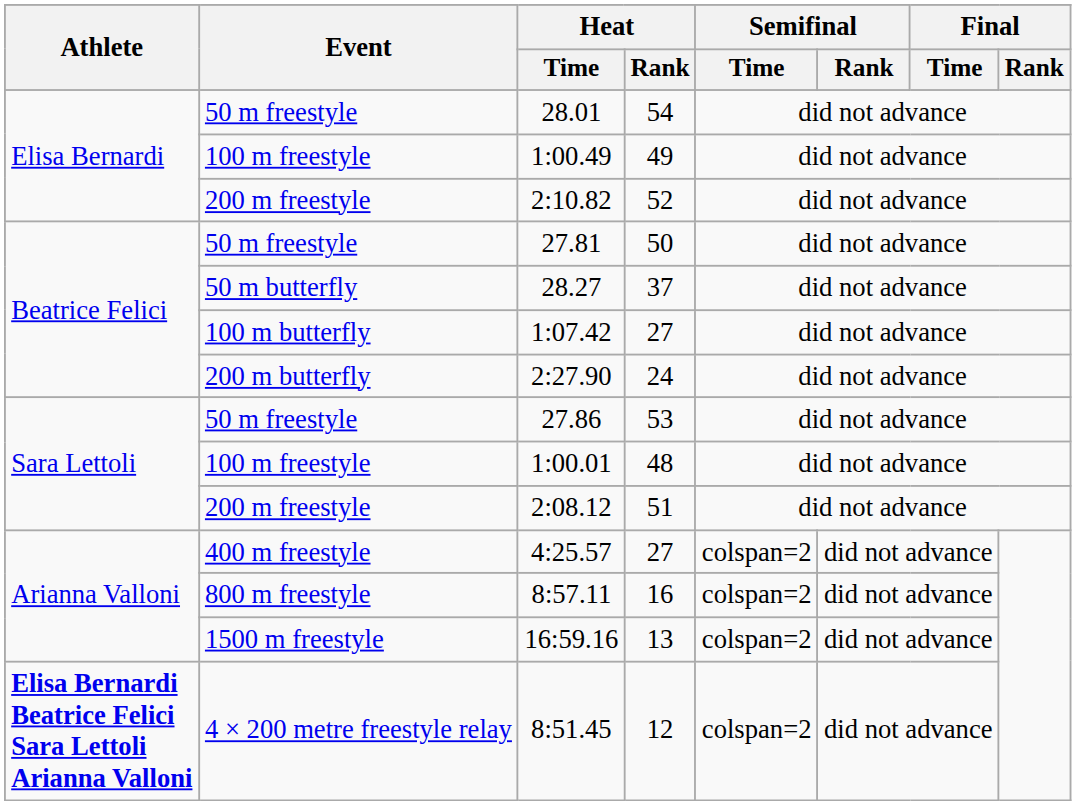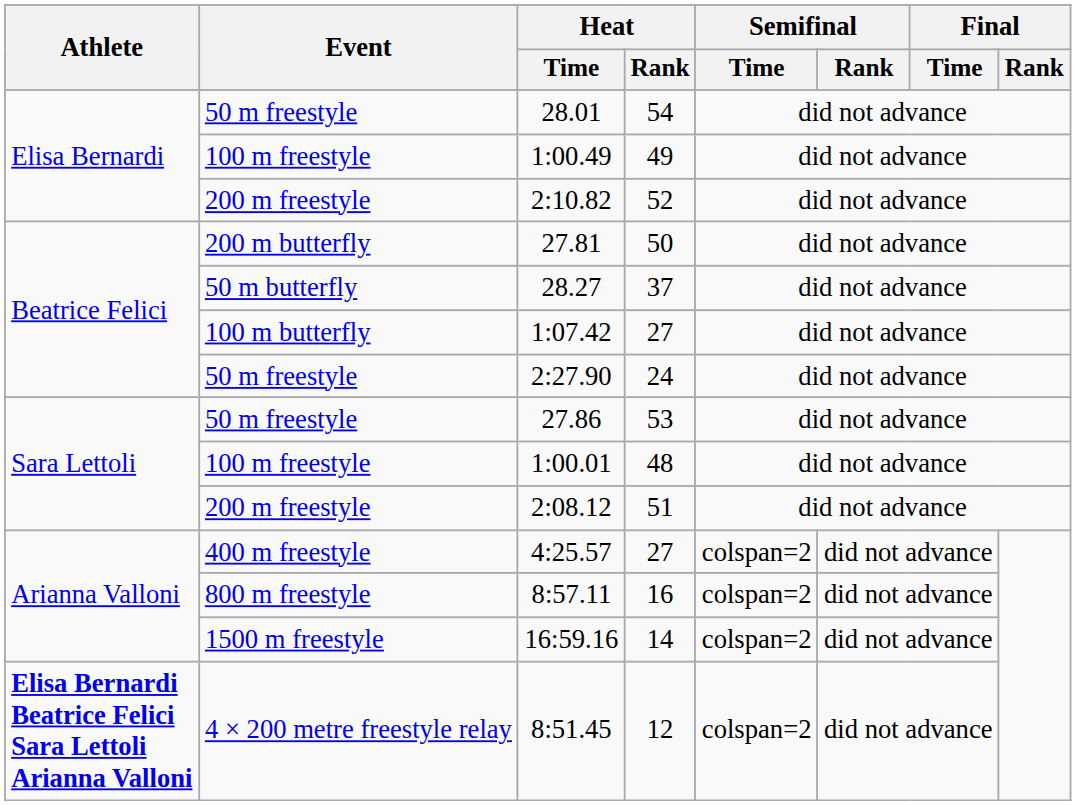(281, 244) 50 m freestyle -> (288, 244) 200 m butterfly
(288, 375) 200 m butterfly -> (281, 375) 50 m freestyle
(660, 639) 13 -> (660, 639) 14
